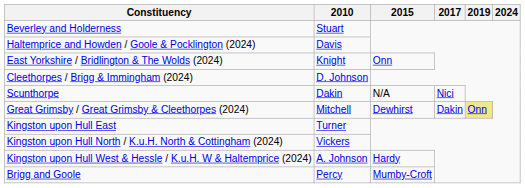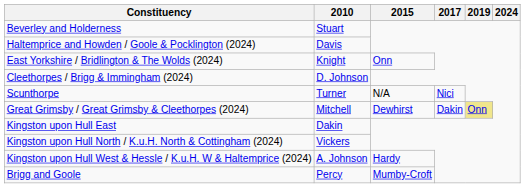(329, 93) Dakin -> (331, 93) Turner
(331, 126) Turner -> (329, 126) Dakin
